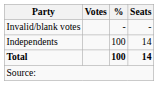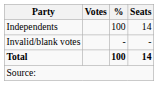rows swapped: (32, 42) <-> (43, 27)
